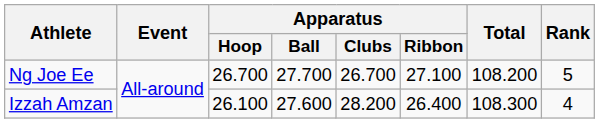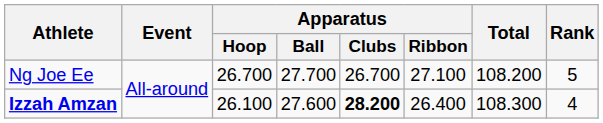(61, 104) normal -> (63, 104) bold
(368, 104) normal -> (372, 104) bold
